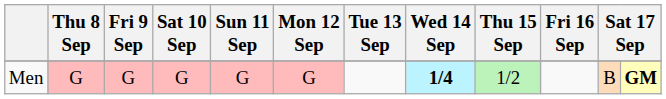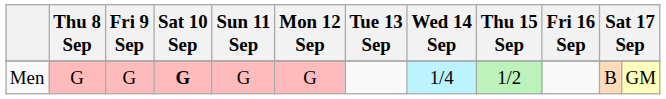(182, 77) normal -> (183, 77) bold
(441, 77) bold -> (442, 77) normal
(641, 77) bold -> (641, 77) normal
